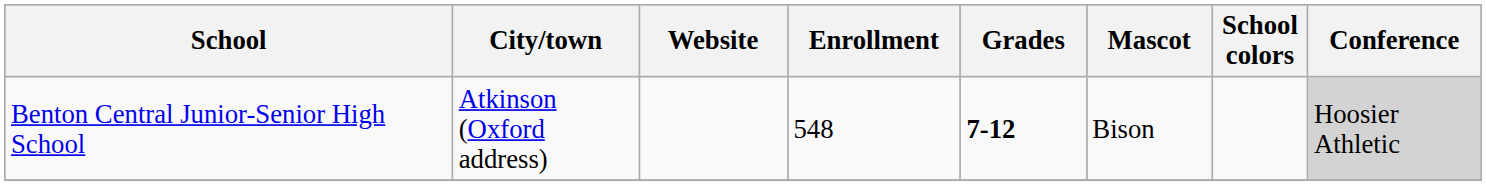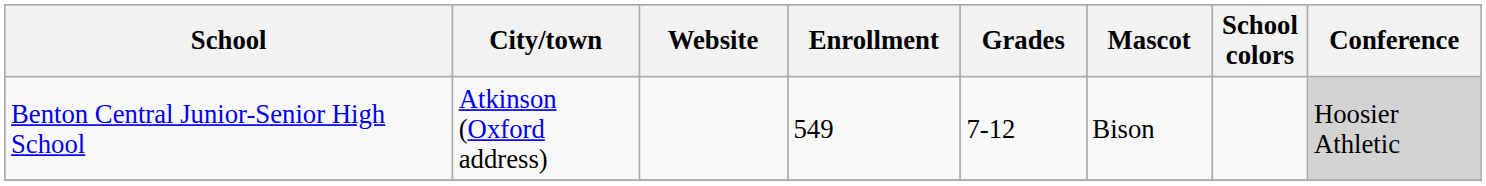(813, 128) 548 -> (813, 128) 549
(991, 128) bold -> (991, 128) normal
